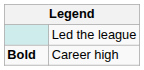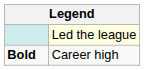(94, 34) no background -> (94, 34) lightyellow background
